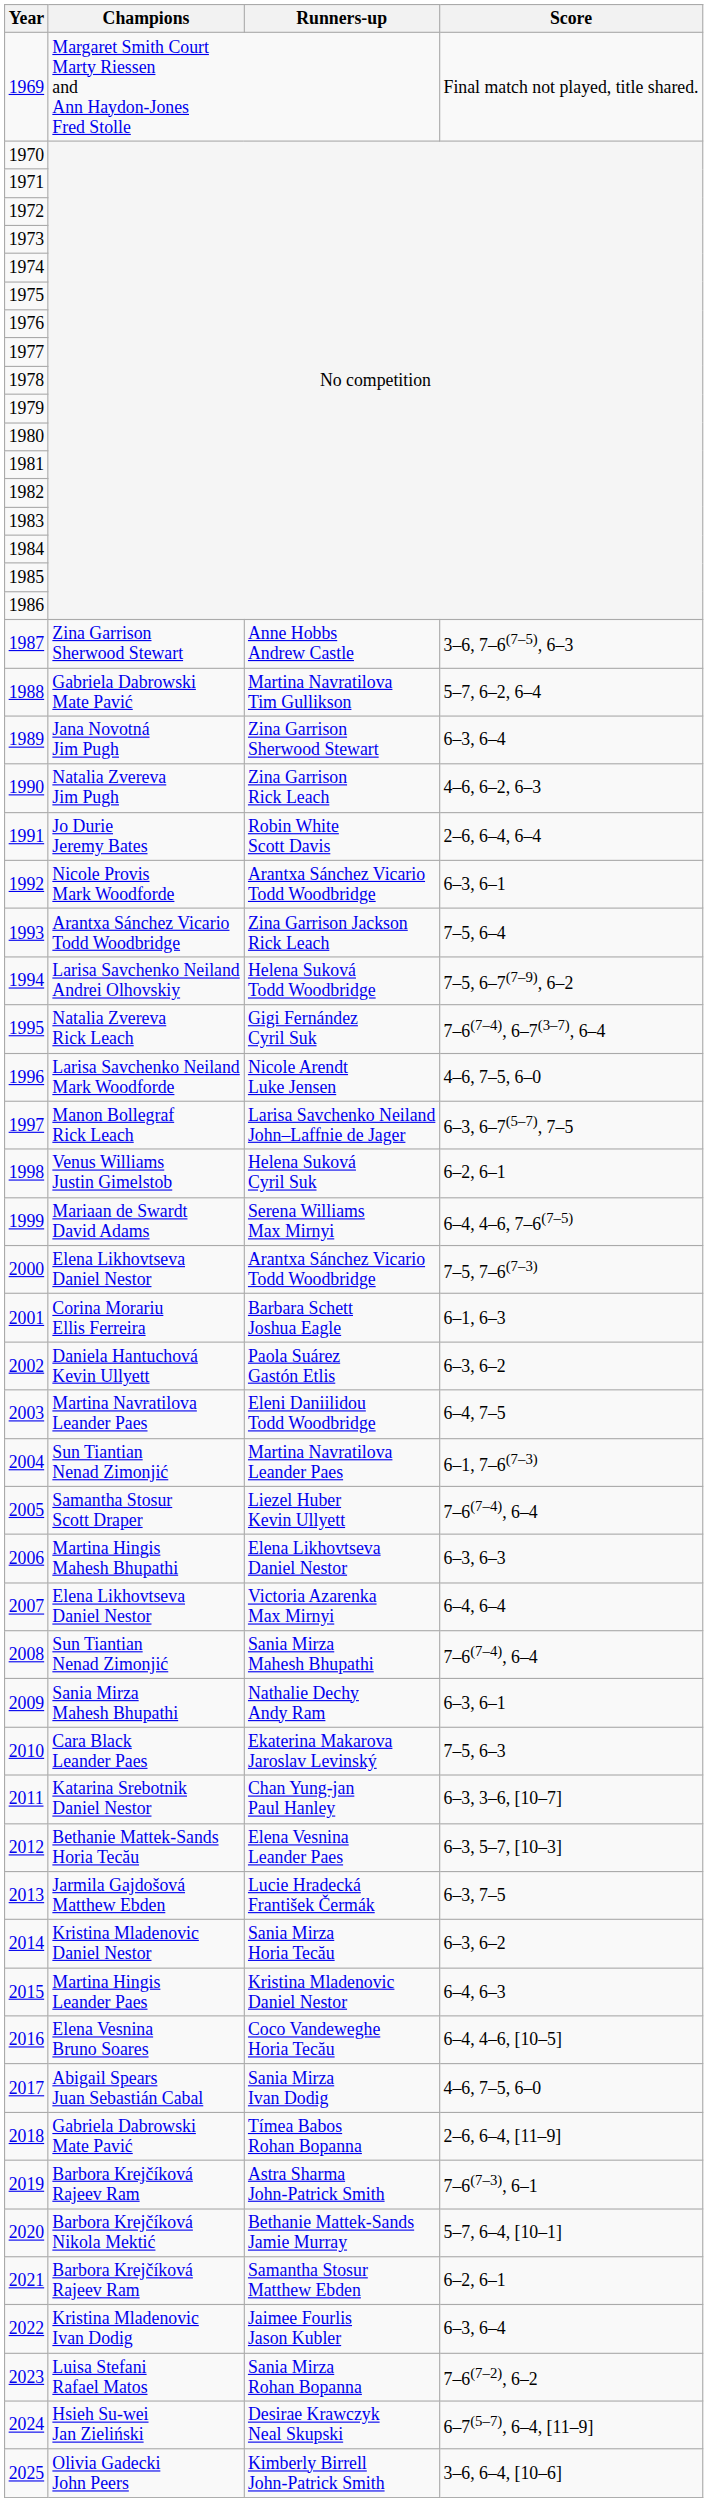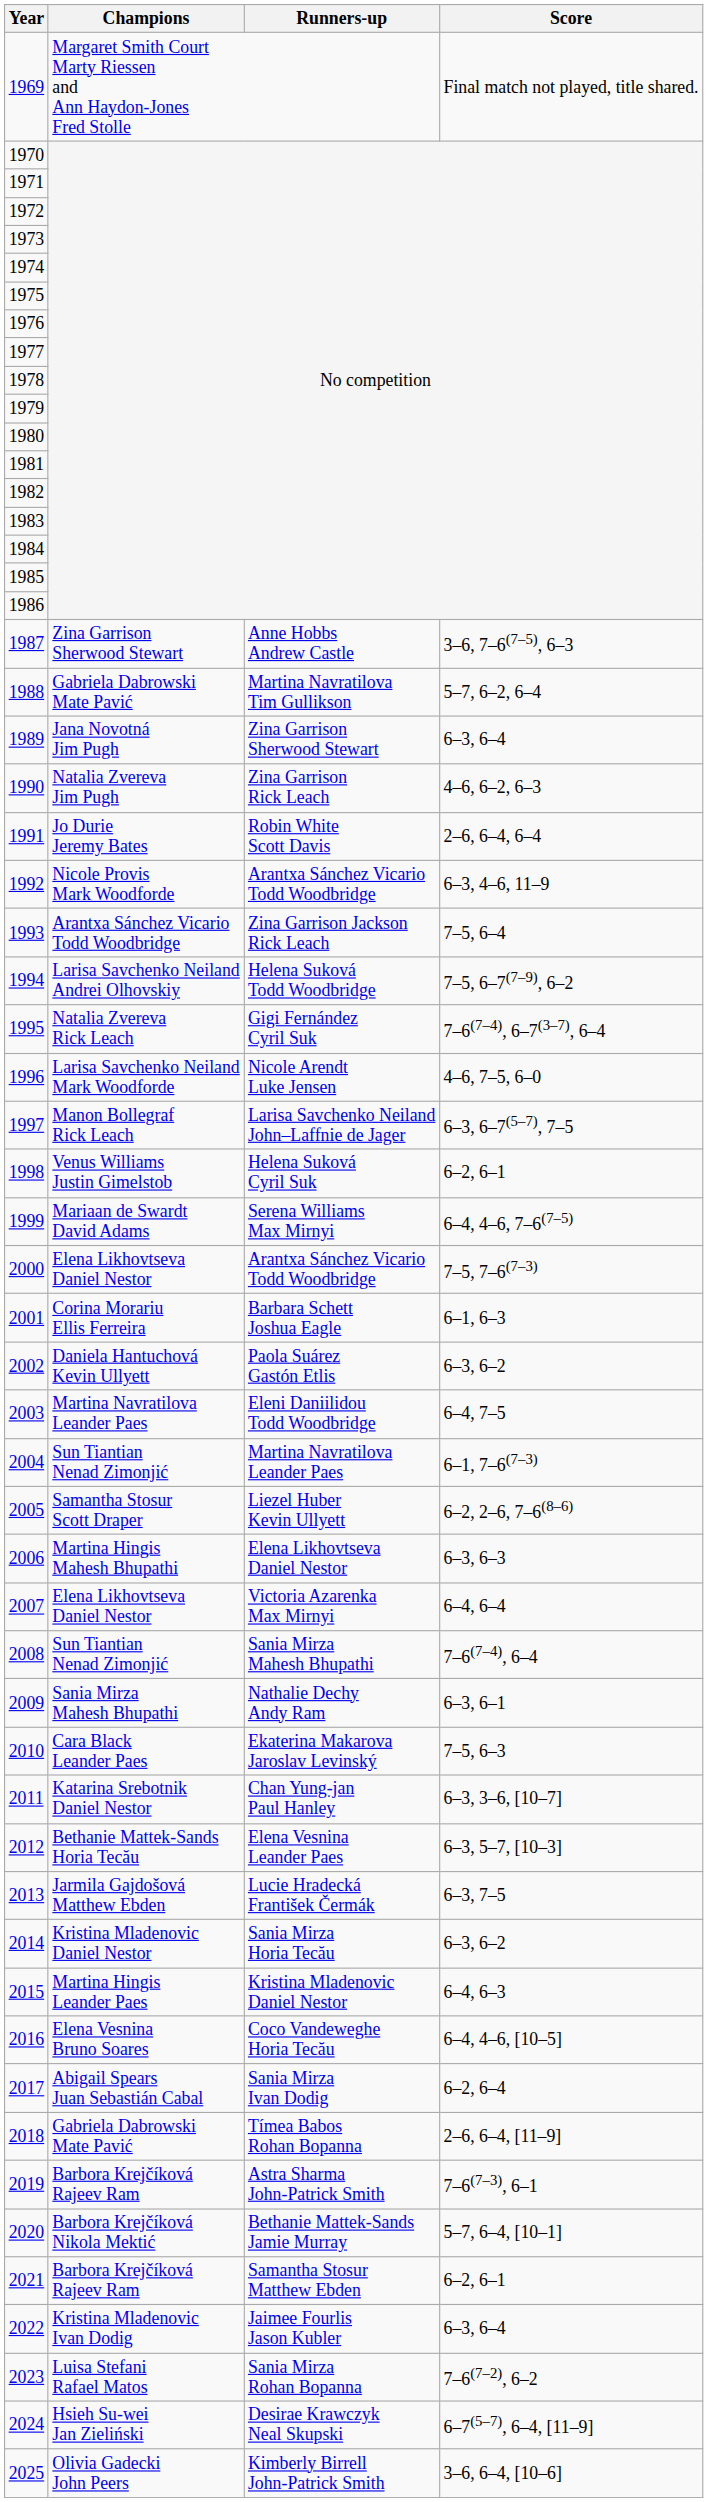(475, 884) 6–3, 6–1 -> (496, 884) 6–3, 4–6, 11–9
(491, 1510) 7–6(7–4), 6–4 -> (508, 1510) 6–2, 2–6, 7–6(8–6)
(492, 2088) 4–6, 7–5, 6–0 -> (475, 2088) 6–2, 6–4
